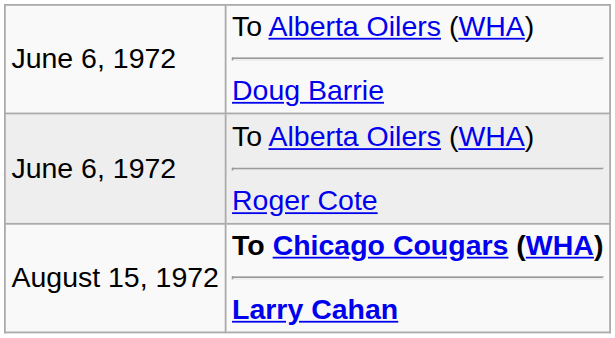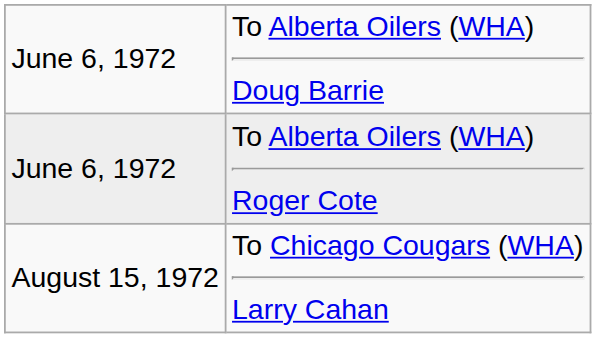(418, 277) bold -> (408, 277) normal
